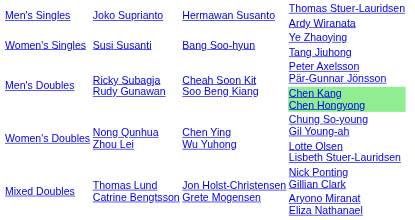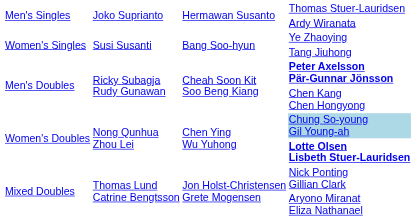(338, 73) normal -> (341, 73) bold
(327, 99) lightgreen background -> (327, 99) no background
(328, 125) no background -> (328, 125) lightblue background
(345, 152) normal -> (350, 152) bold
